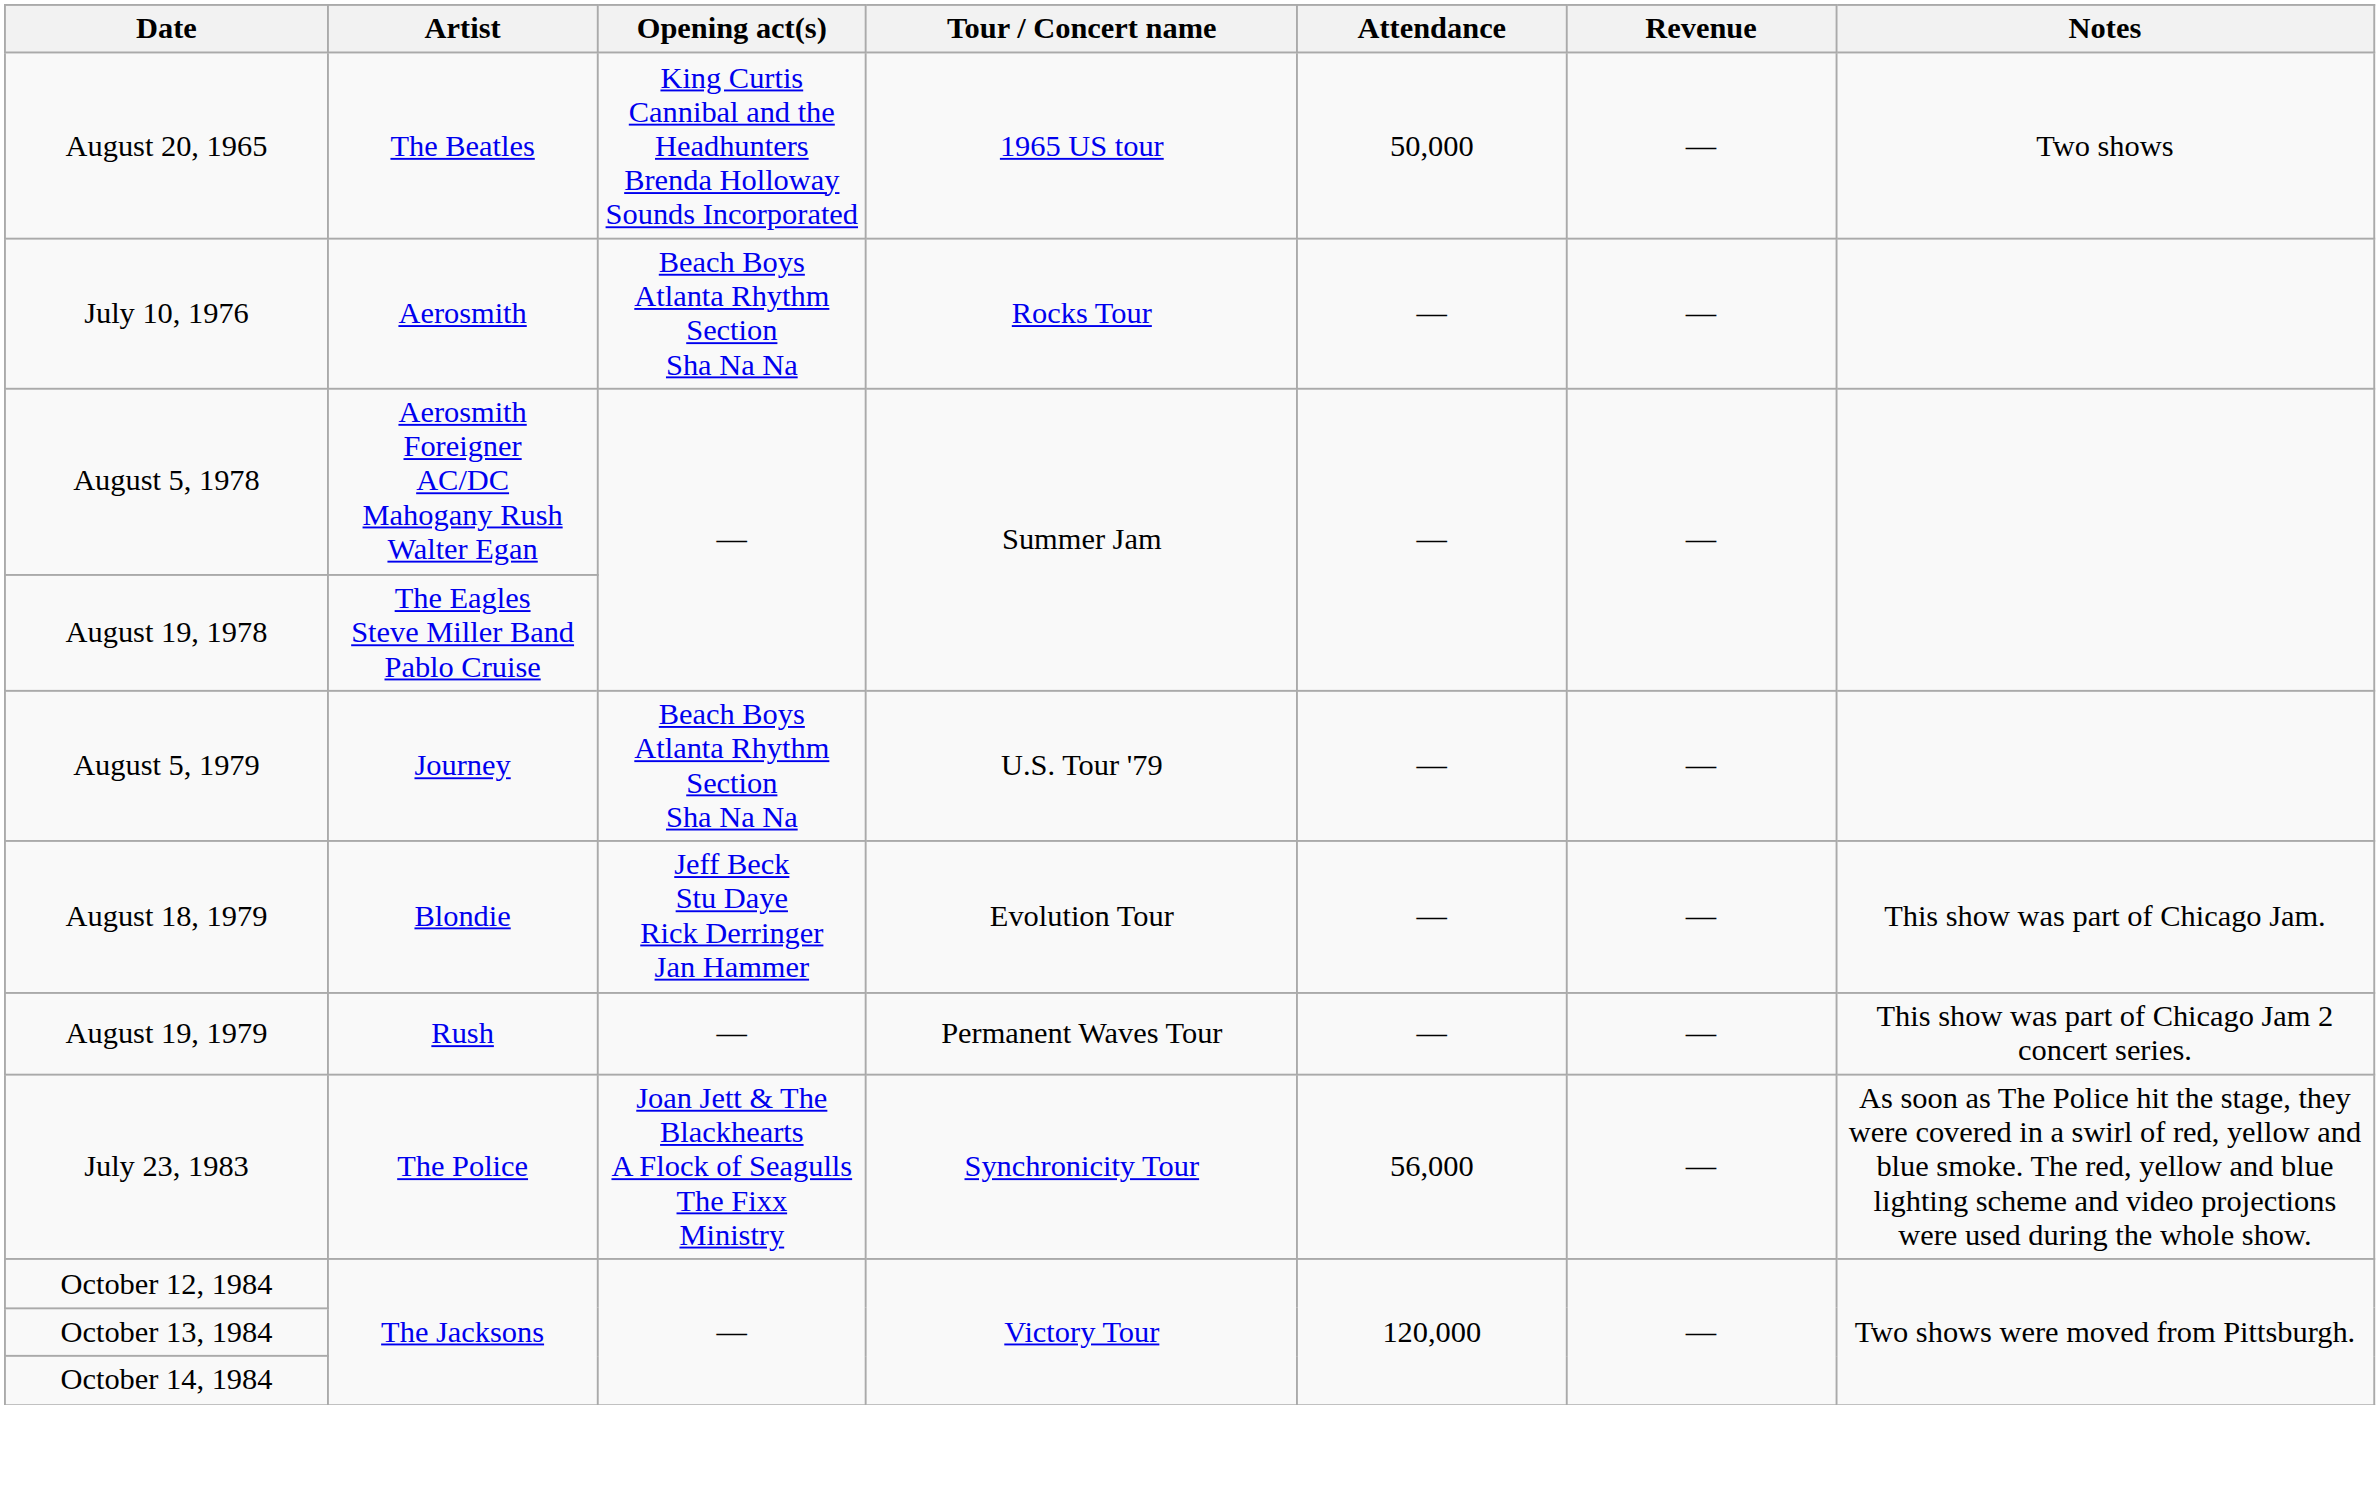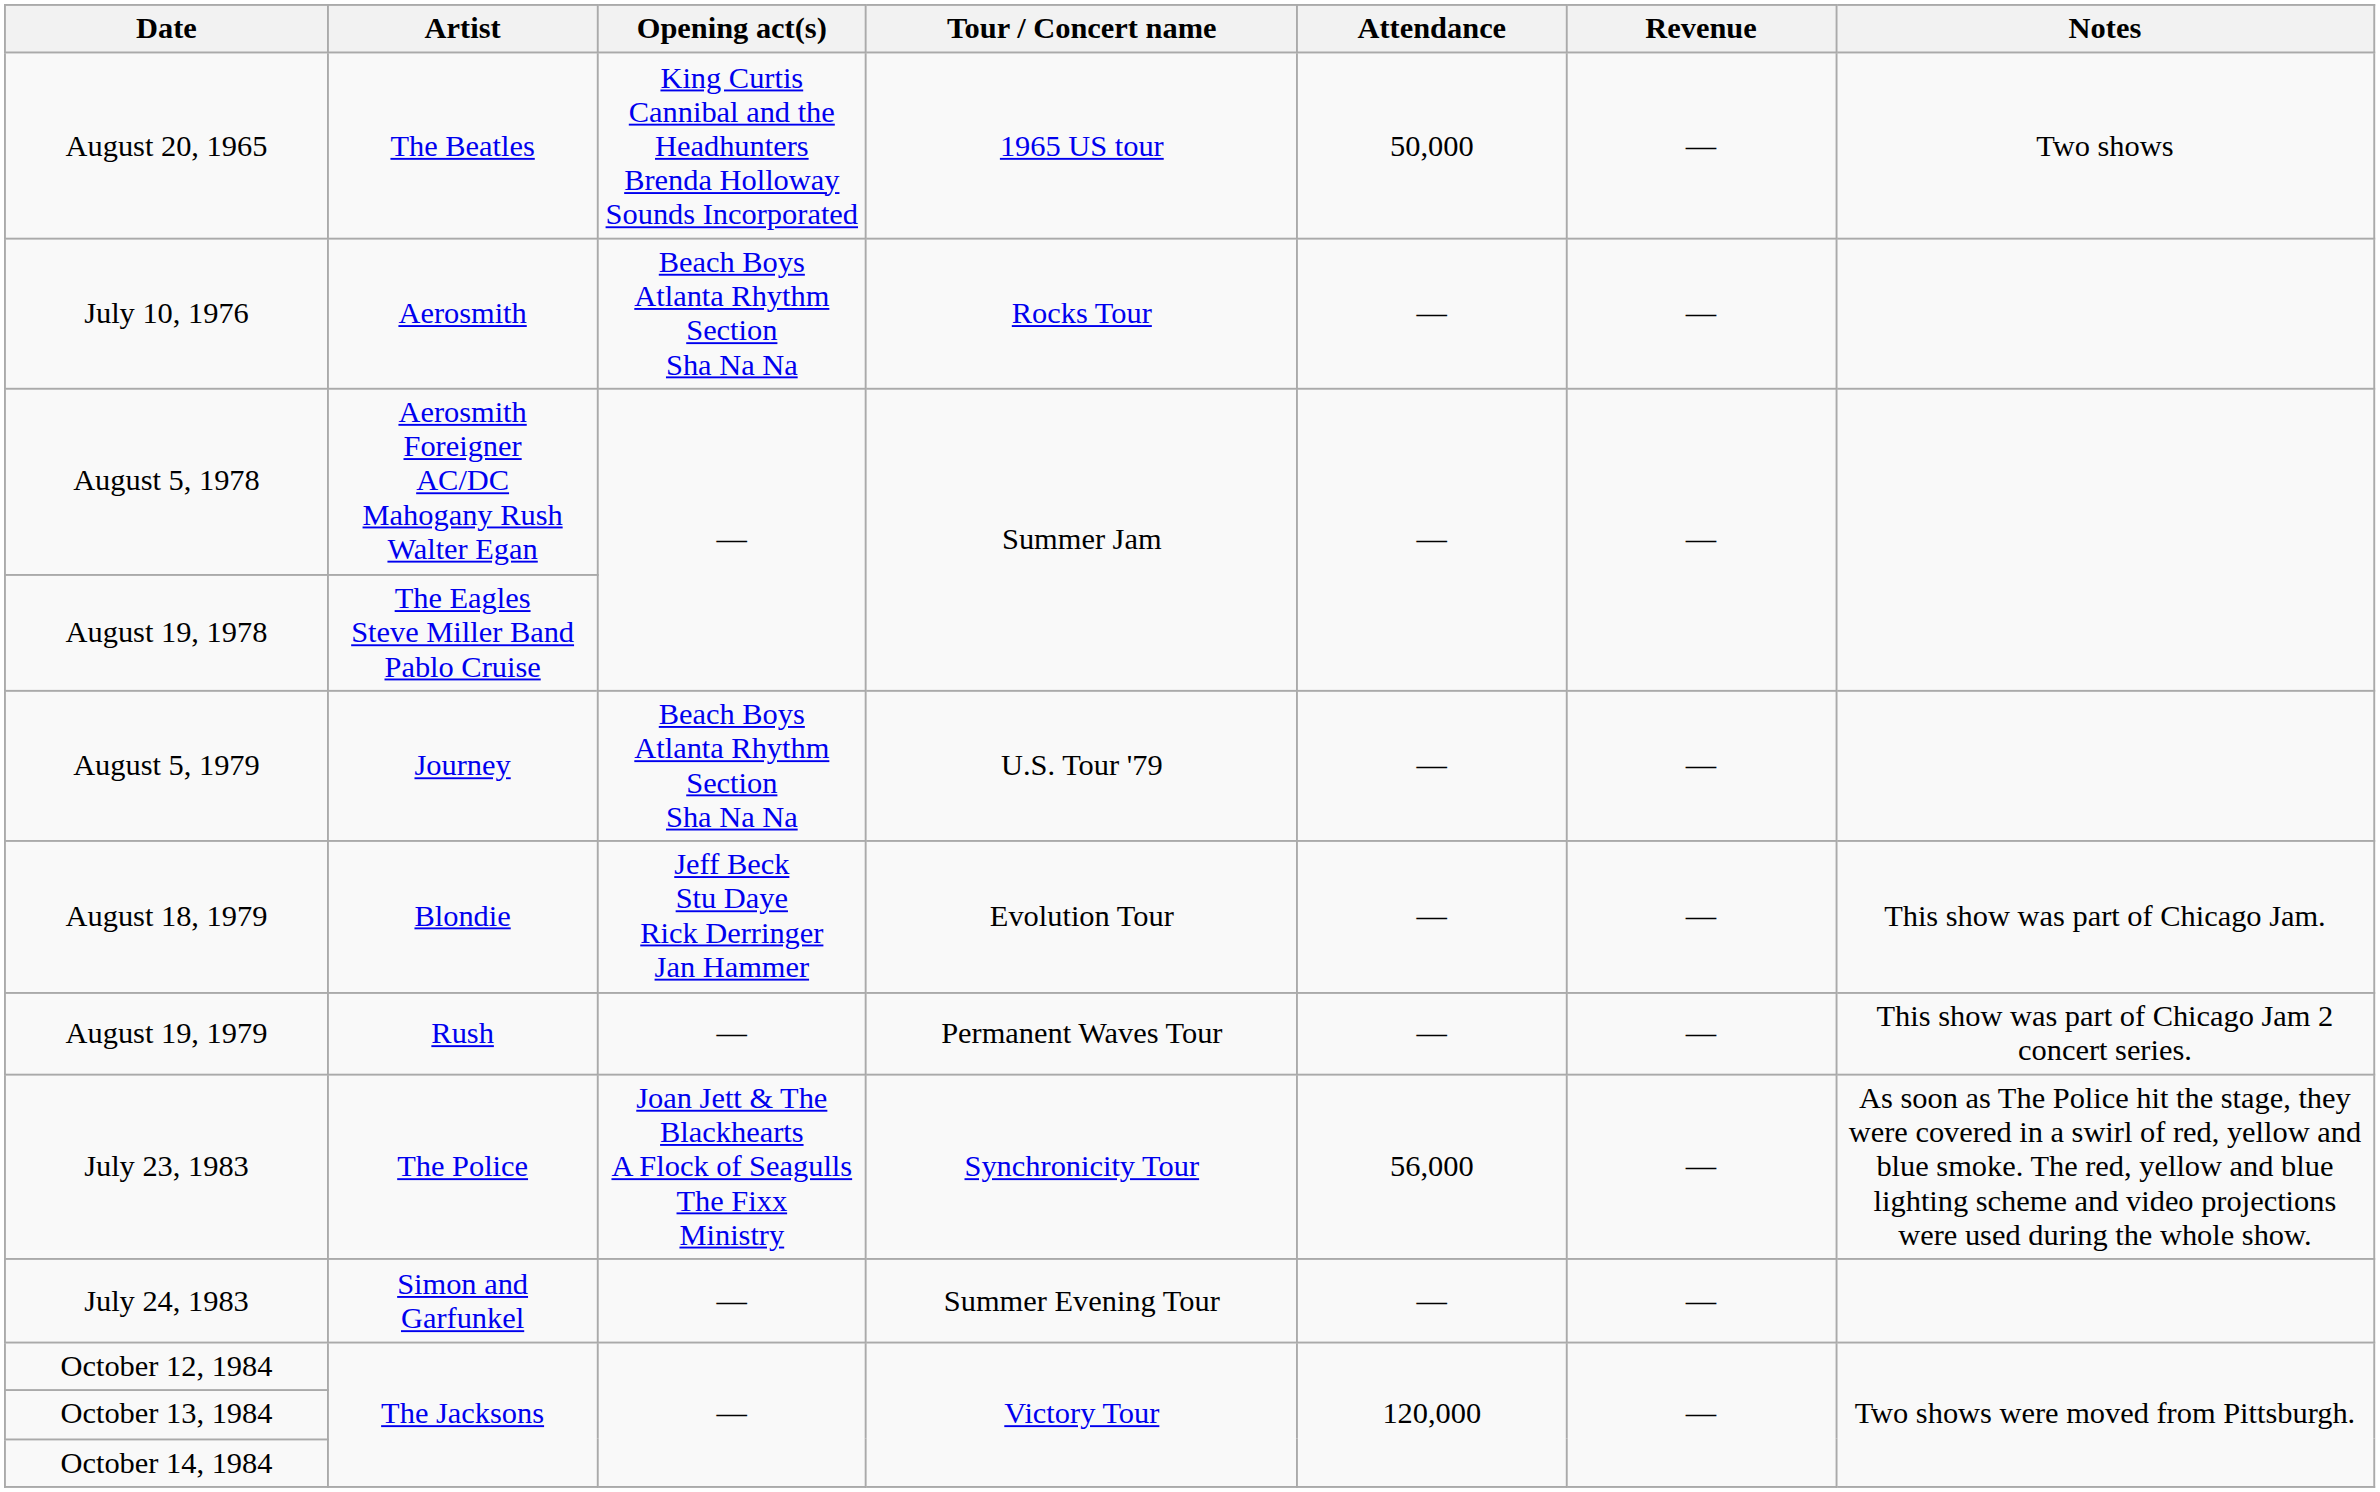+ row: (166, 1300)
